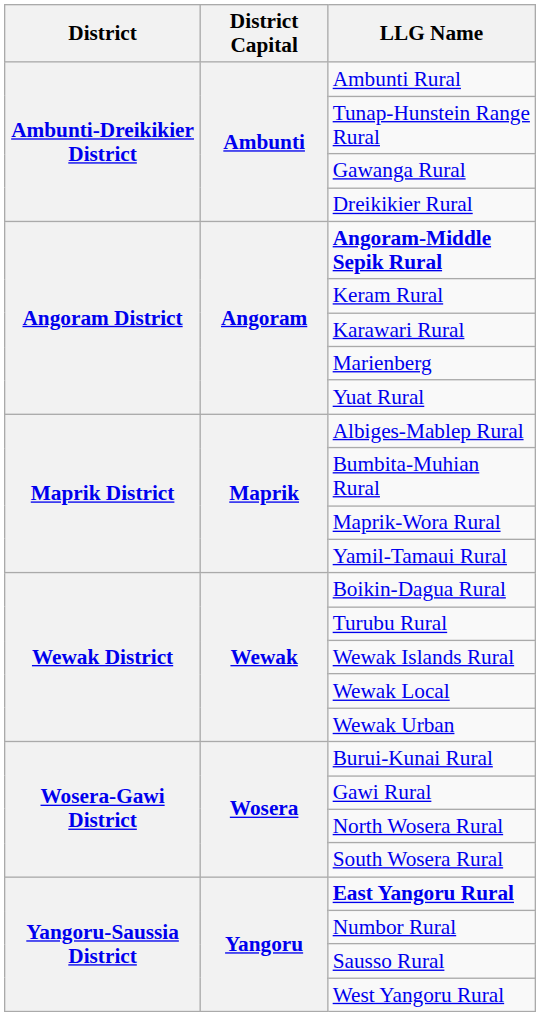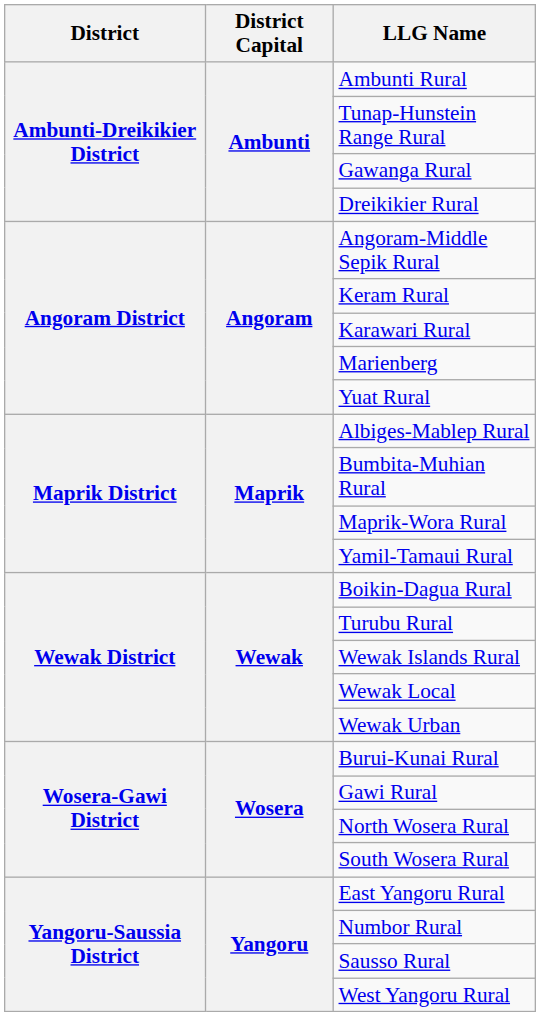(412, 249) bold -> (413, 249) normal
(423, 893) bold -> (422, 893) normal
